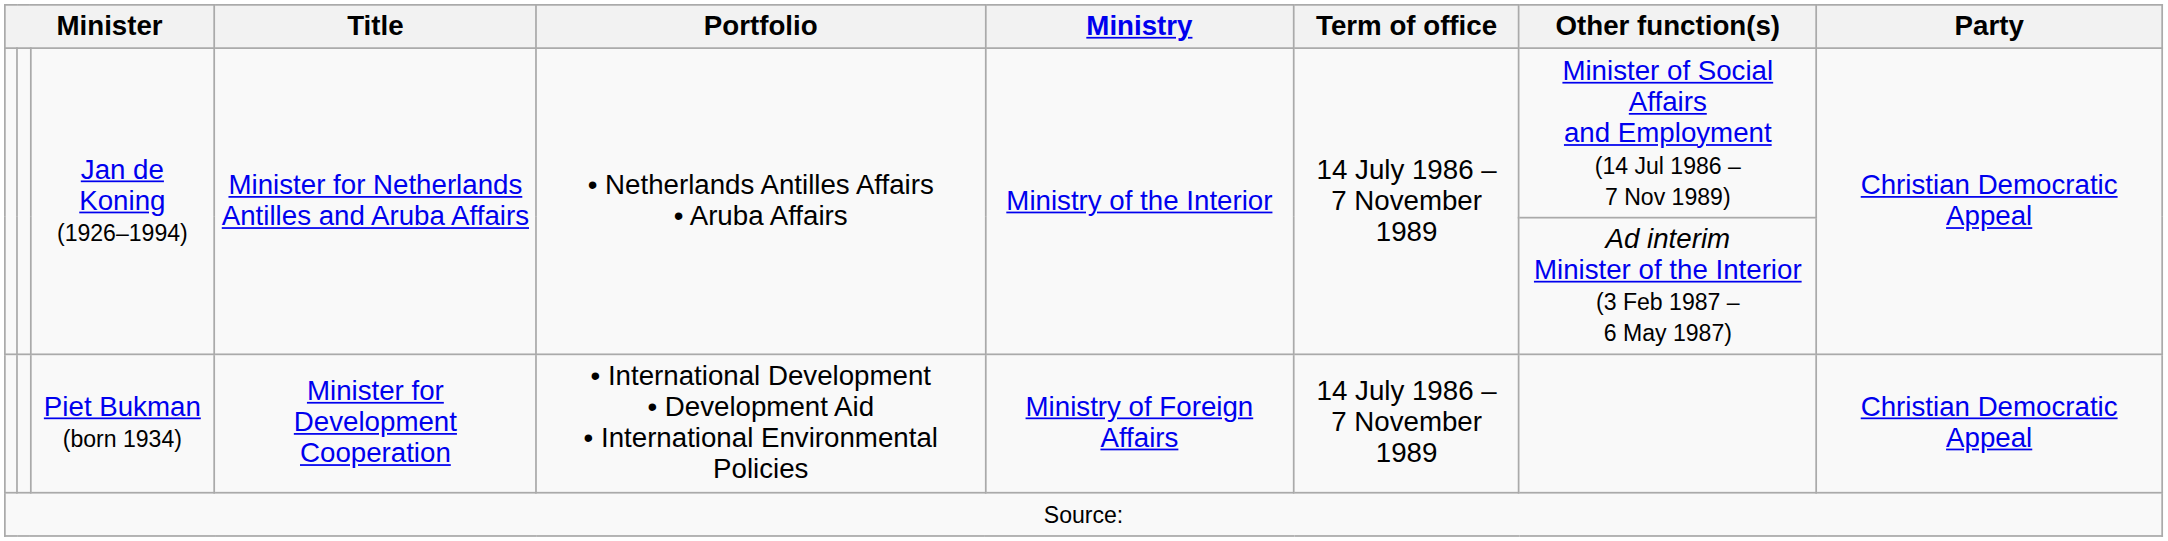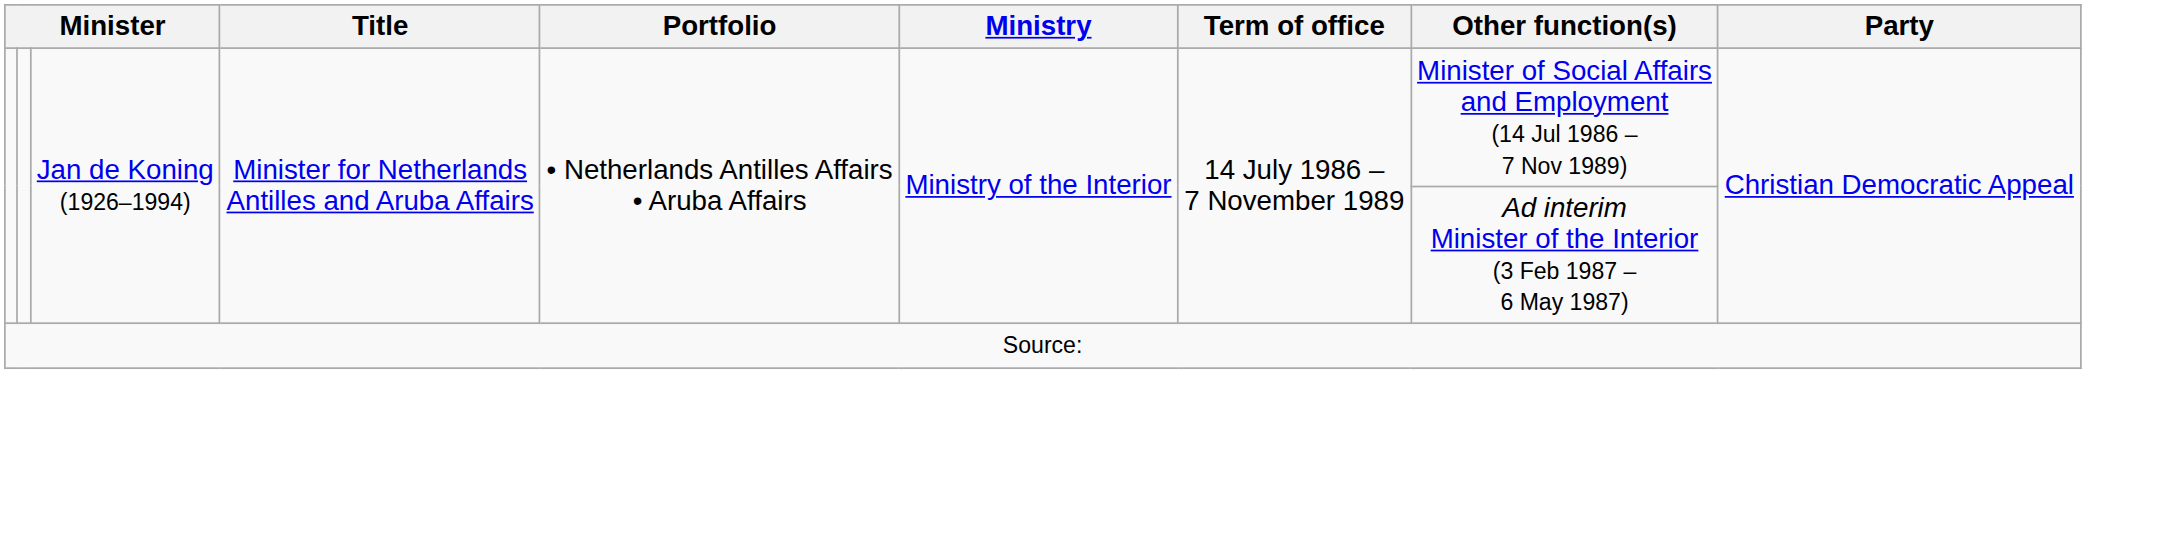- row: (122, 422)
